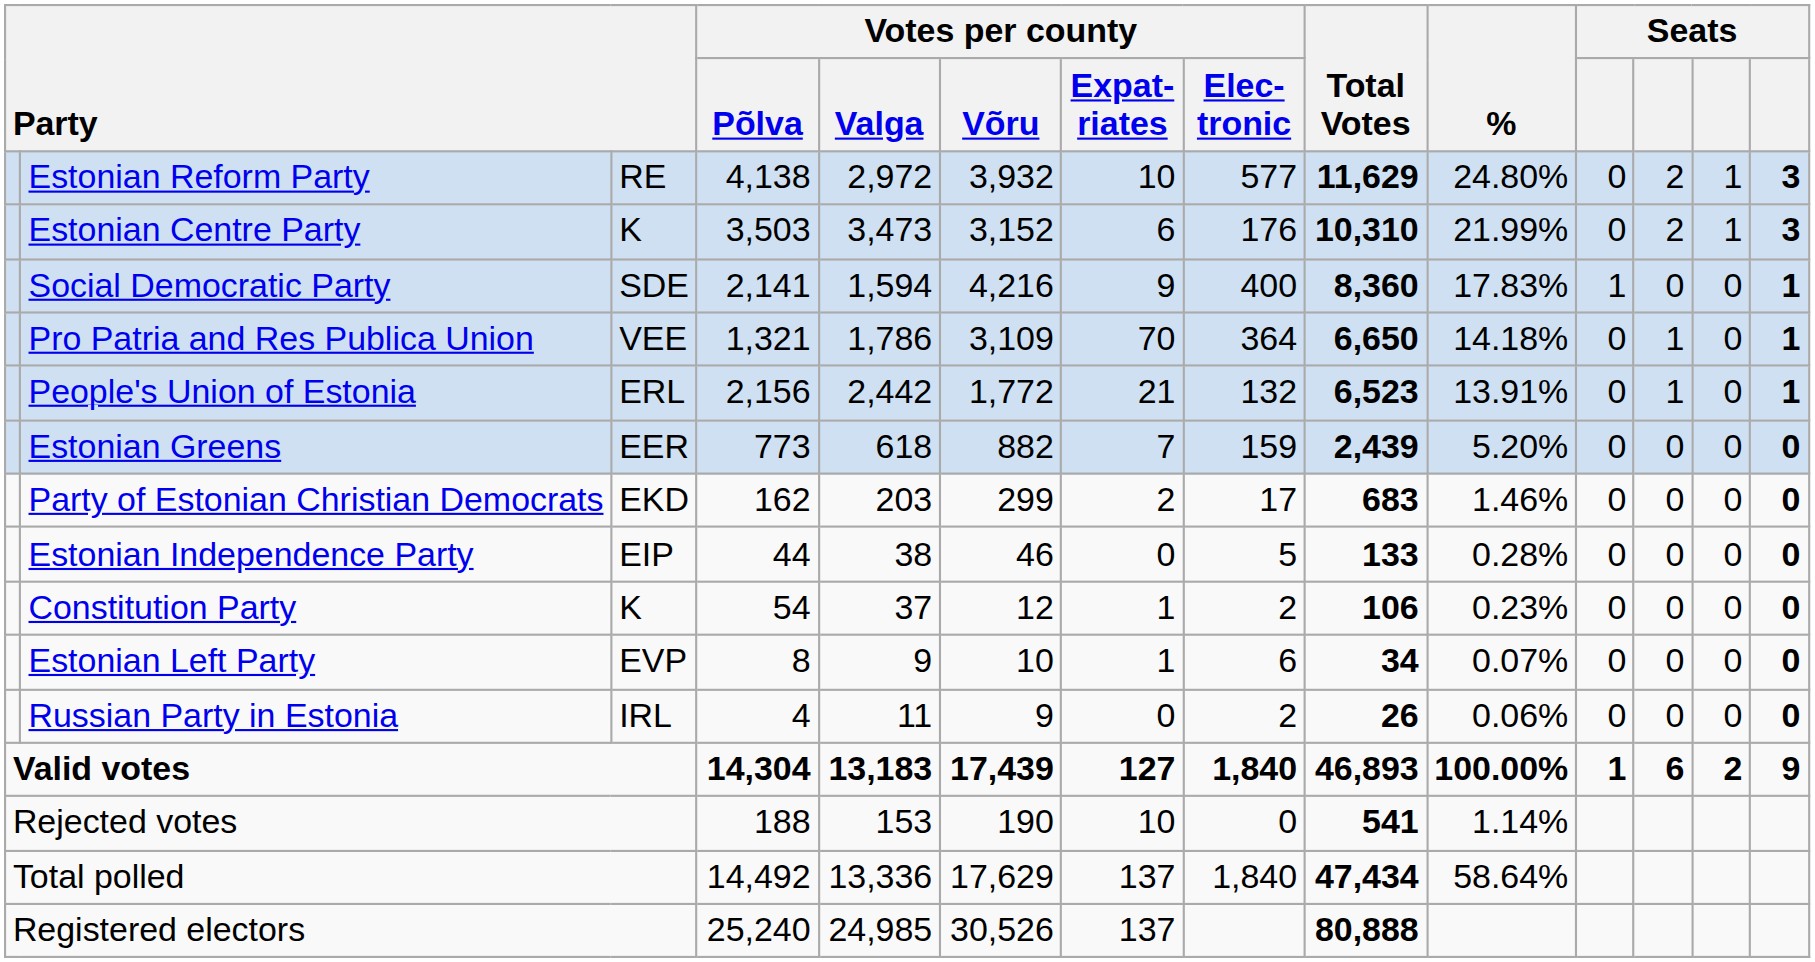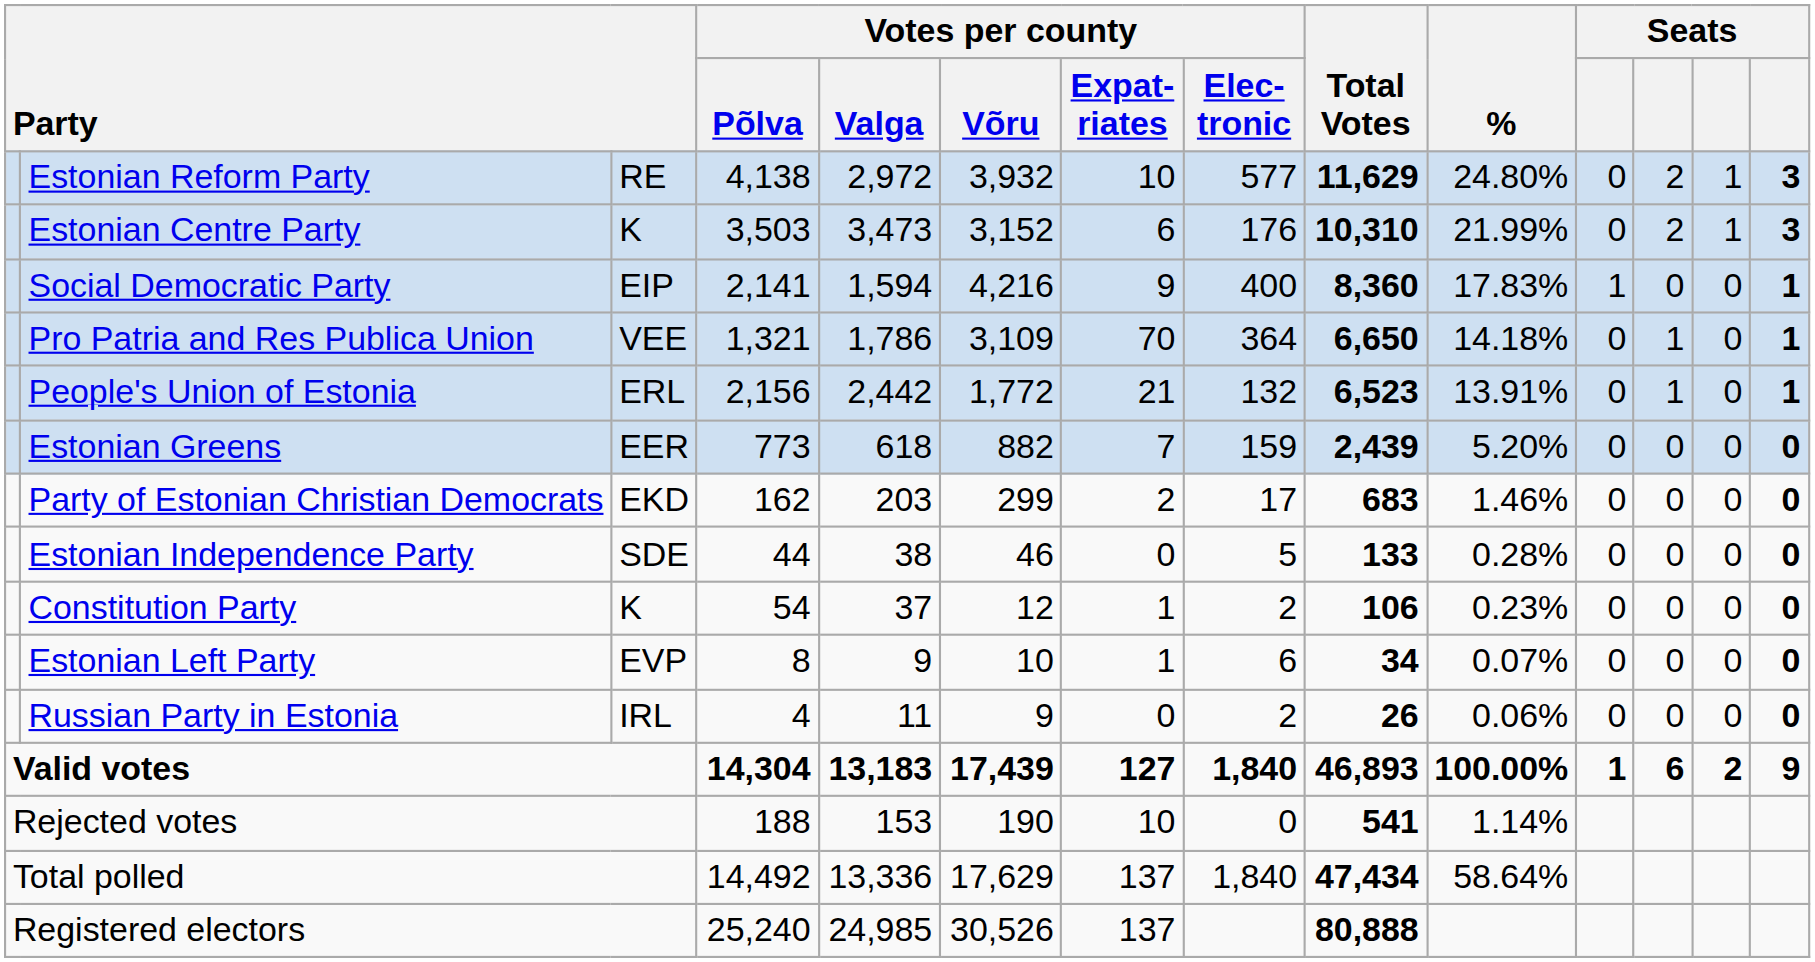(654, 284) SDE -> (646, 284) EIP
(646, 553) EIP -> (654, 553) SDE
